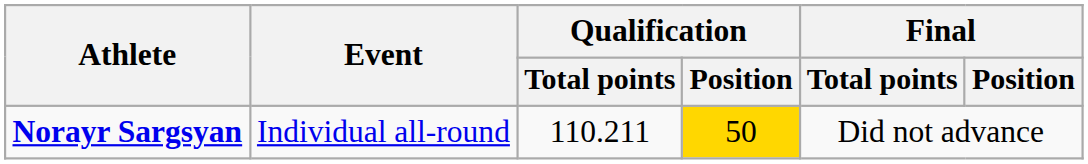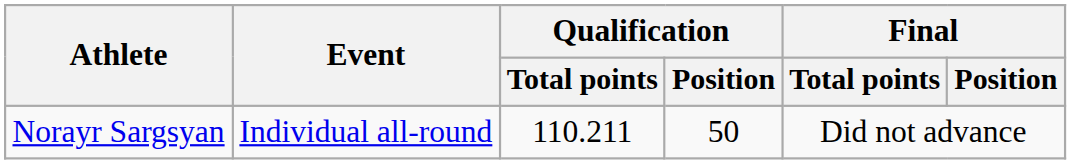(127, 132) bold -> (119, 132) normal
(741, 132) gold background -> (724, 132) no background
